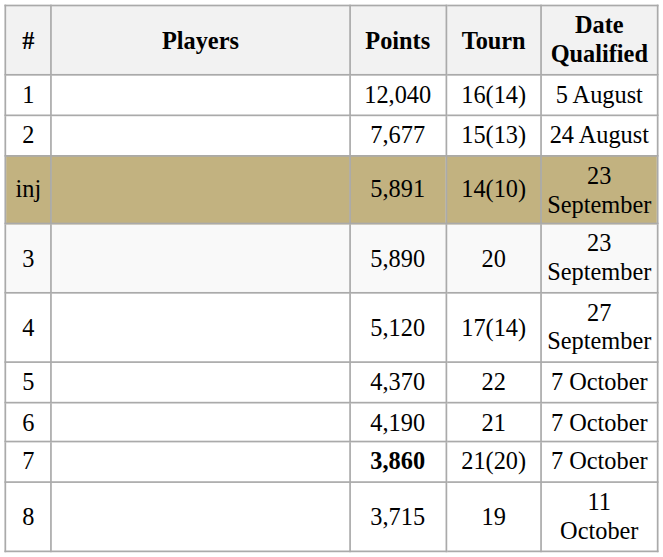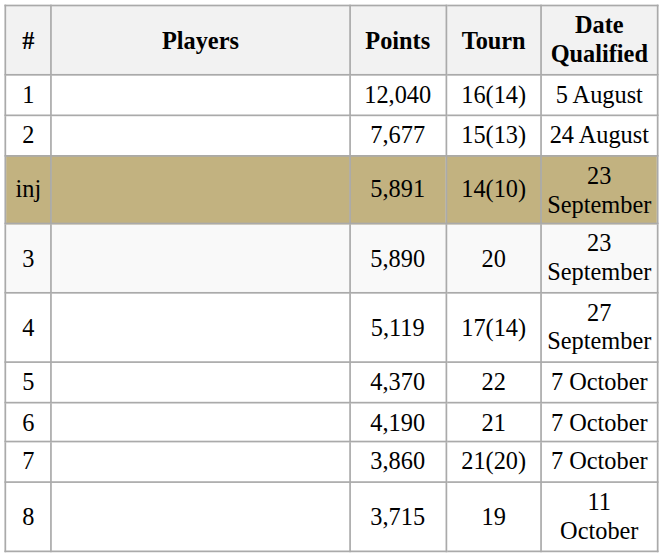(398, 327) 5,120 -> (398, 327) 5,119
(398, 461) bold -> (398, 461) normal
